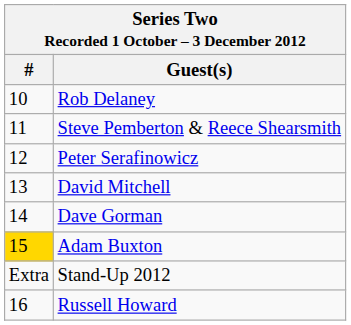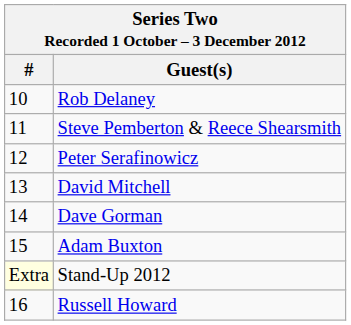(18, 246) gold background -> (18, 246) no background
(29, 275) no background -> (29, 275) lightyellow background
